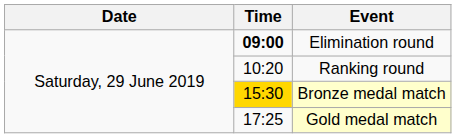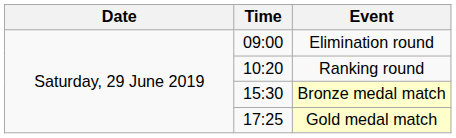(263, 42) bold -> (263, 42) normal
(263, 94) gold background -> (263, 94) no background
